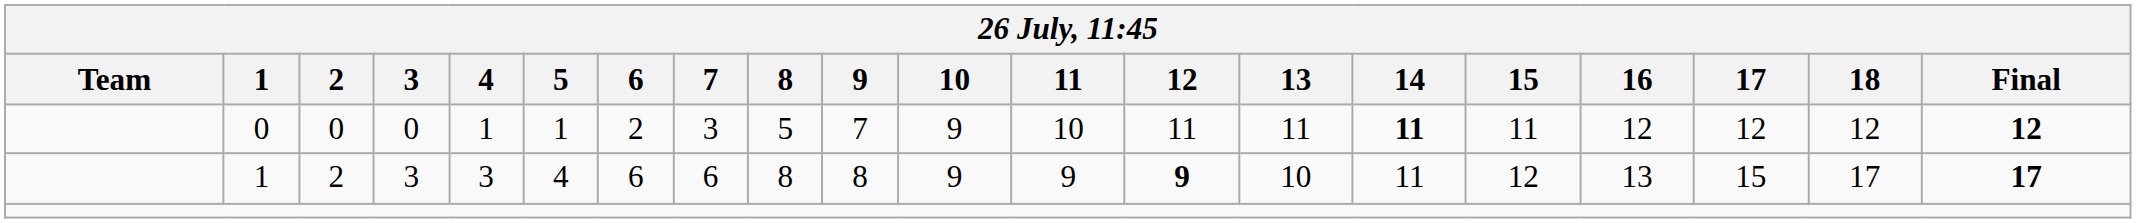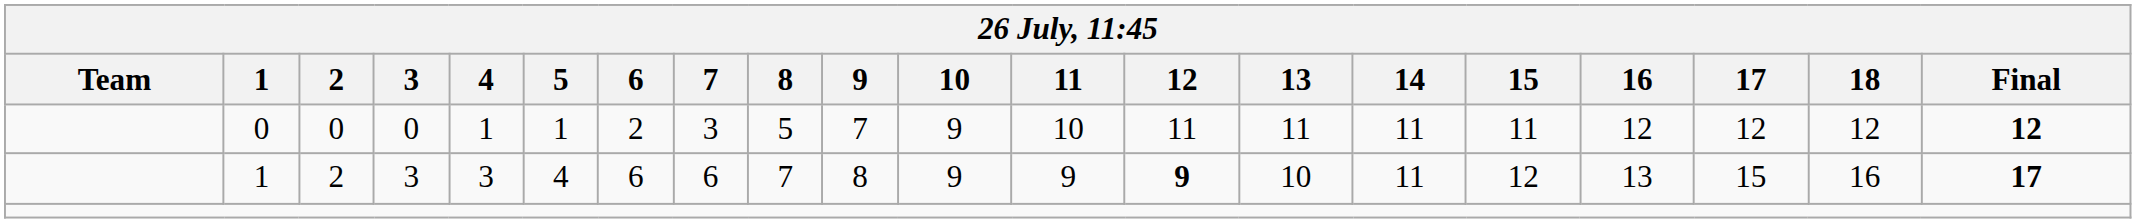(1410, 128) bold -> (1410, 128) normal
(785, 177) 8 -> (785, 177) 7
(1865, 177) 17 -> (1865, 177) 16
